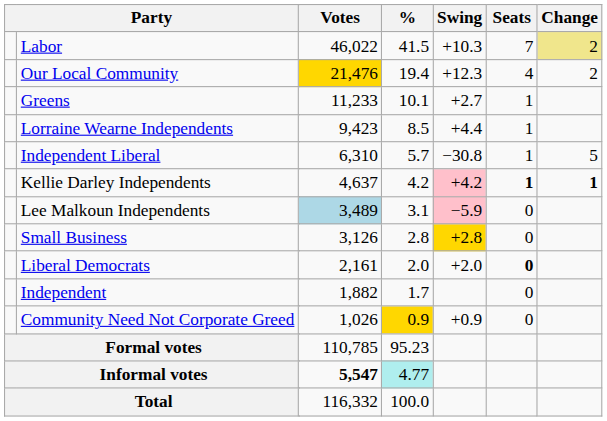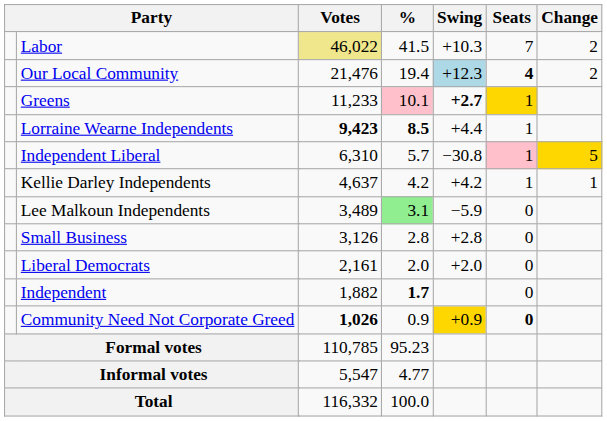(354, 45) no background -> (354, 45) khaki background
(594, 45) khaki background -> (594, 45) no background
(354, 73) gold background -> (354, 73) no background
(462, 73) no background -> (462, 73) lightblue background
(529, 73) normal -> (529, 73) bold
(414, 100) no background -> (414, 100) pink background
(467, 100) normal -> (466, 100) bold
(529, 100) no background -> (529, 100) gold background
(358, 127) normal -> (358, 127) bold
(418, 127) normal -> (418, 127) bold
(529, 155) no background -> (529, 155) pink background
(594, 155) no background -> (594, 155) gold background
(467, 182) pink background -> (467, 182) no background
(529, 182) bold -> (529, 182) normal
(594, 182) bold -> (594, 182) normal
(358, 210) lightblue background -> (358, 210) no background
(418, 210) no background -> (418, 210) lightgreen background
(467, 210) pink background -> (467, 210) no background
(467, 237) gold background -> (467, 237) no background
(529, 264) bold -> (529, 264) normal
(418, 292) normal -> (418, 292) bold
(358, 319) normal -> (358, 319) bold
(418, 319) gold background -> (418, 319) no background
(467, 319) no background -> (467, 319) gold background
(529, 319) normal -> (529, 319) bold
(358, 374) bold -> (358, 374) normal
(414, 374) paleturquoise background -> (414, 374) no background
